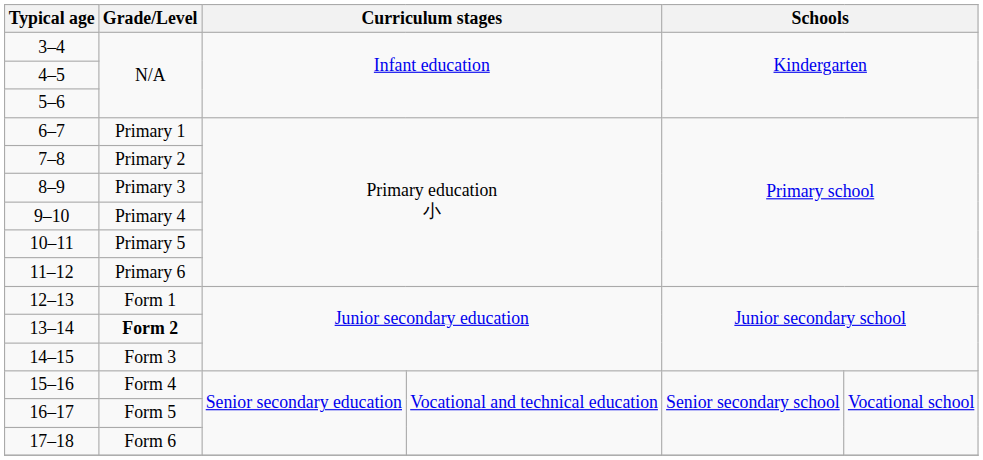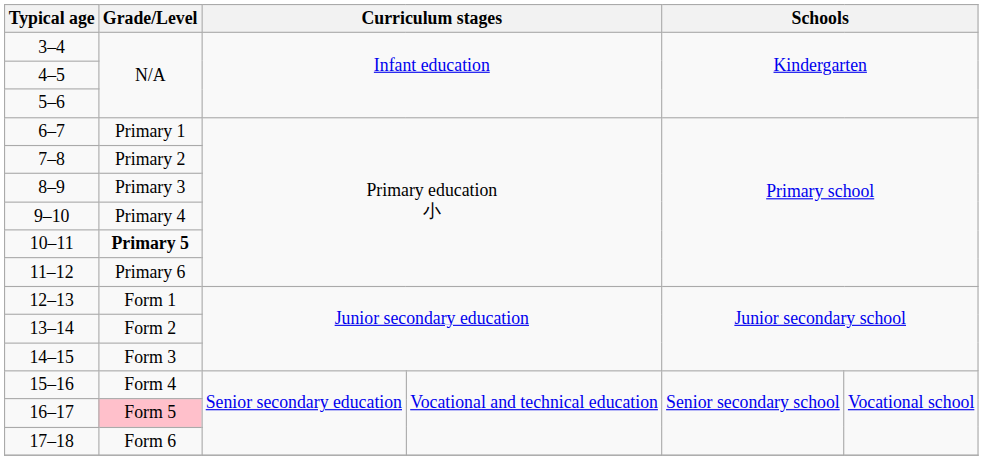(150, 243) normal -> (150, 243) bold
(150, 328) bold -> (150, 328) normal
(150, 412) no background -> (150, 412) pink background
